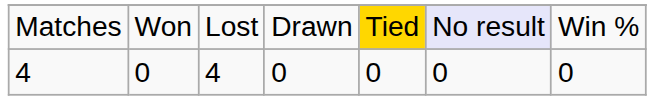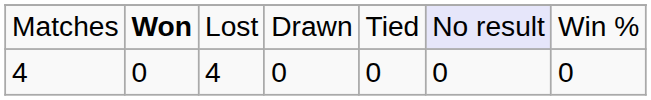(163, 26) normal -> (162, 26) bold
(392, 26) gold background -> (392, 26) no background
